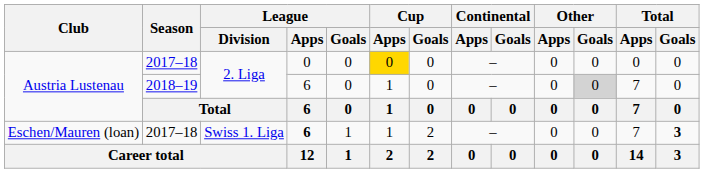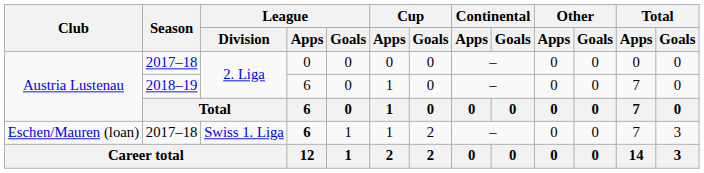(389, 62) gold background -> (389, 62) no background
(595, 86) lightgrey background -> (595, 86) no background
(677, 132) bold -> (677, 132) normal
